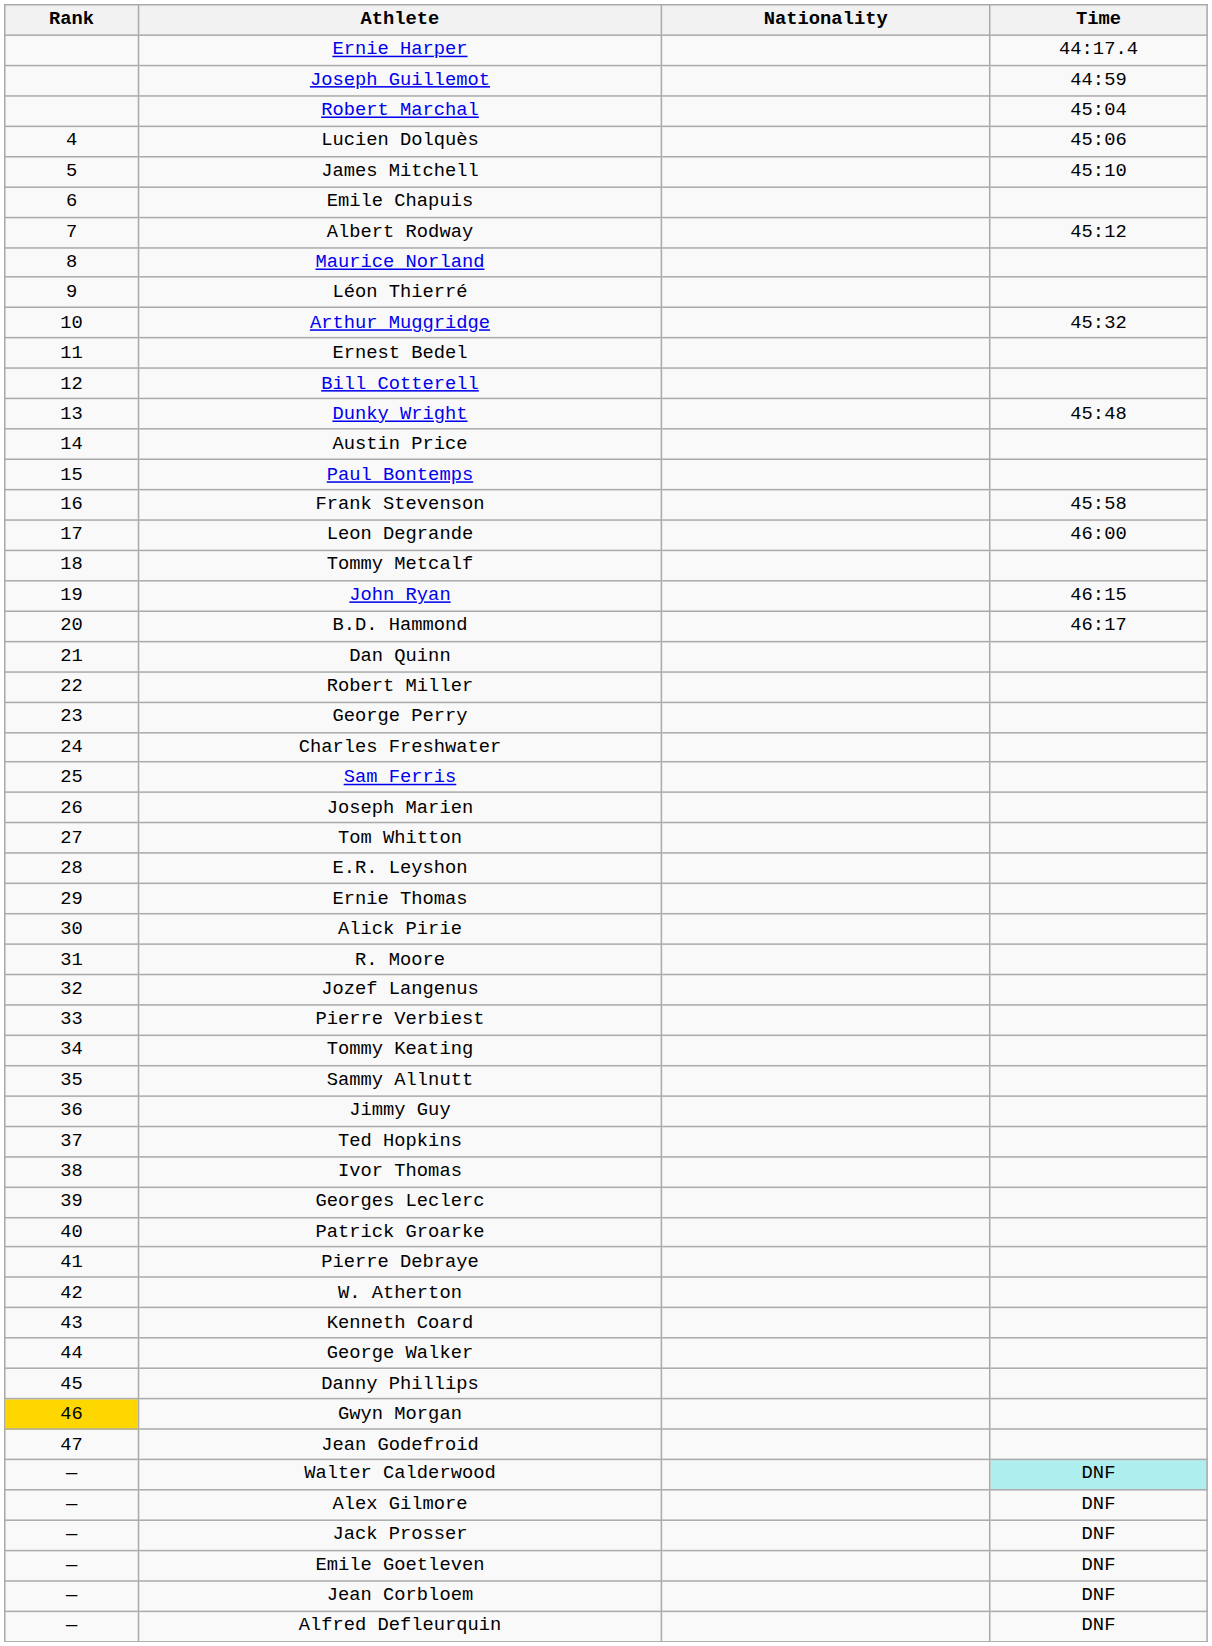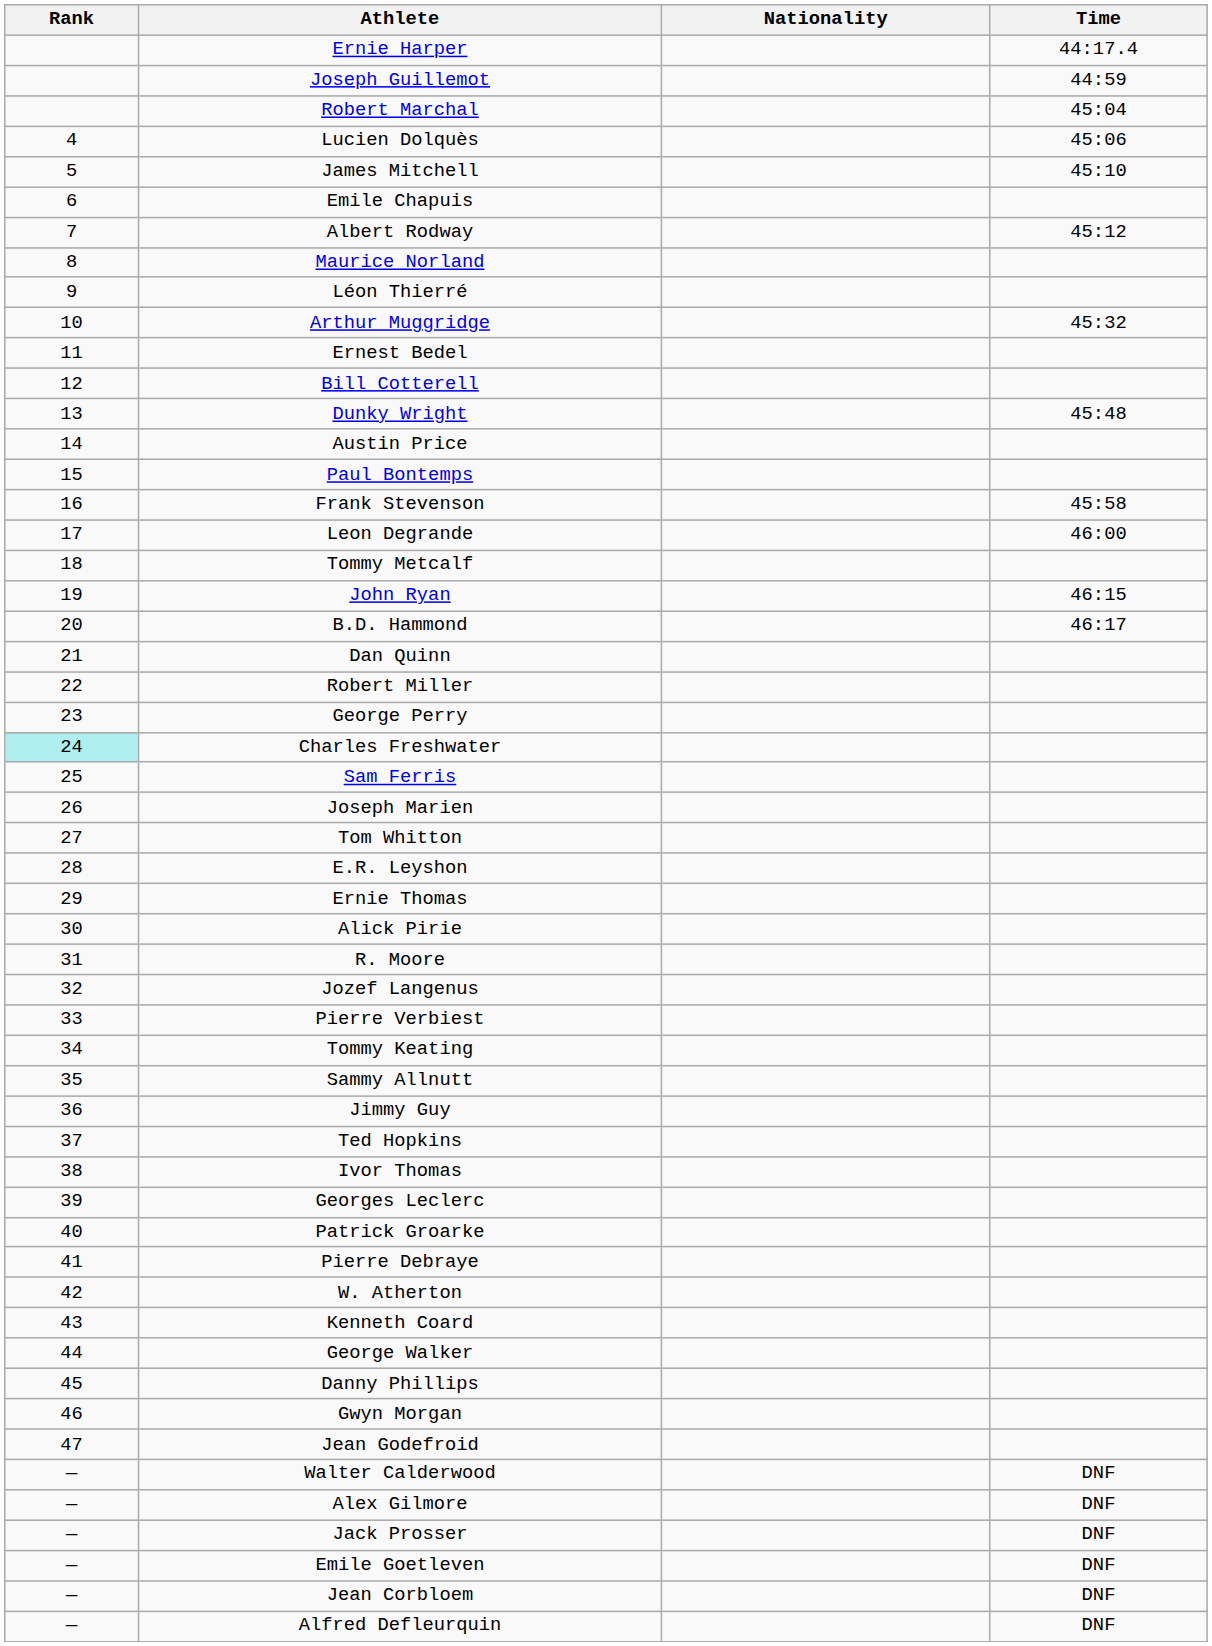(72, 748) no background -> (72, 748) paleturquoise background
(72, 1414) gold background -> (72, 1414) no background
(1099, 1475) paleturquoise background -> (1099, 1475) no background
